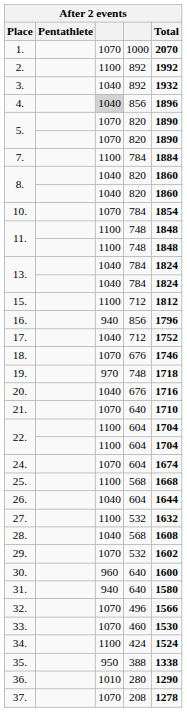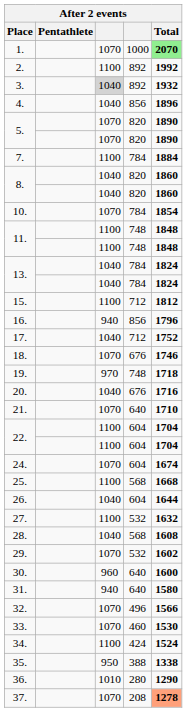(167, 49) no background -> (167, 49) lightgreen background
(110, 85) no background -> (110, 85) lightgrey background
(110, 103) lightgrey background -> (110, 103) no background
(167, 698) no background -> (167, 698) lightsalmon background
